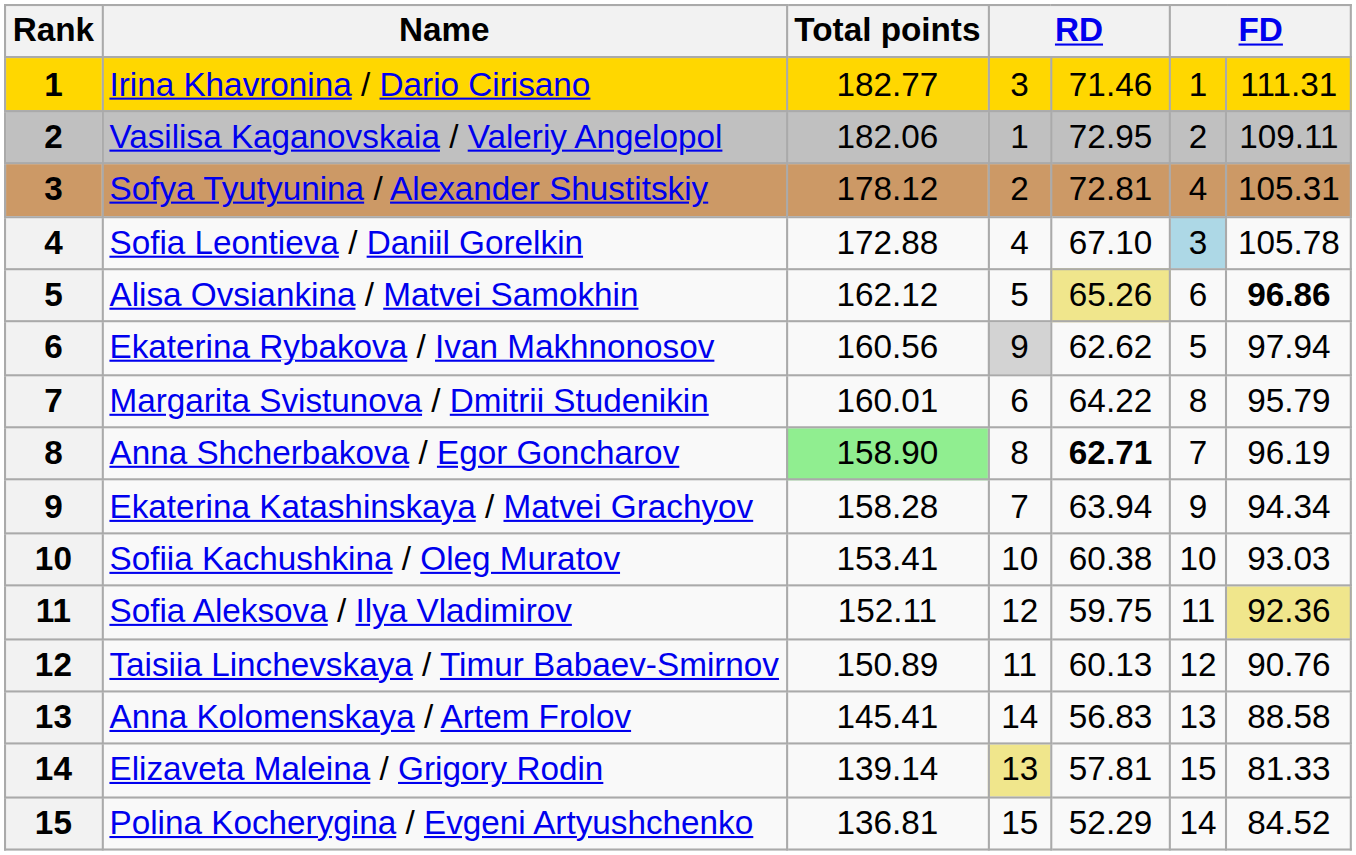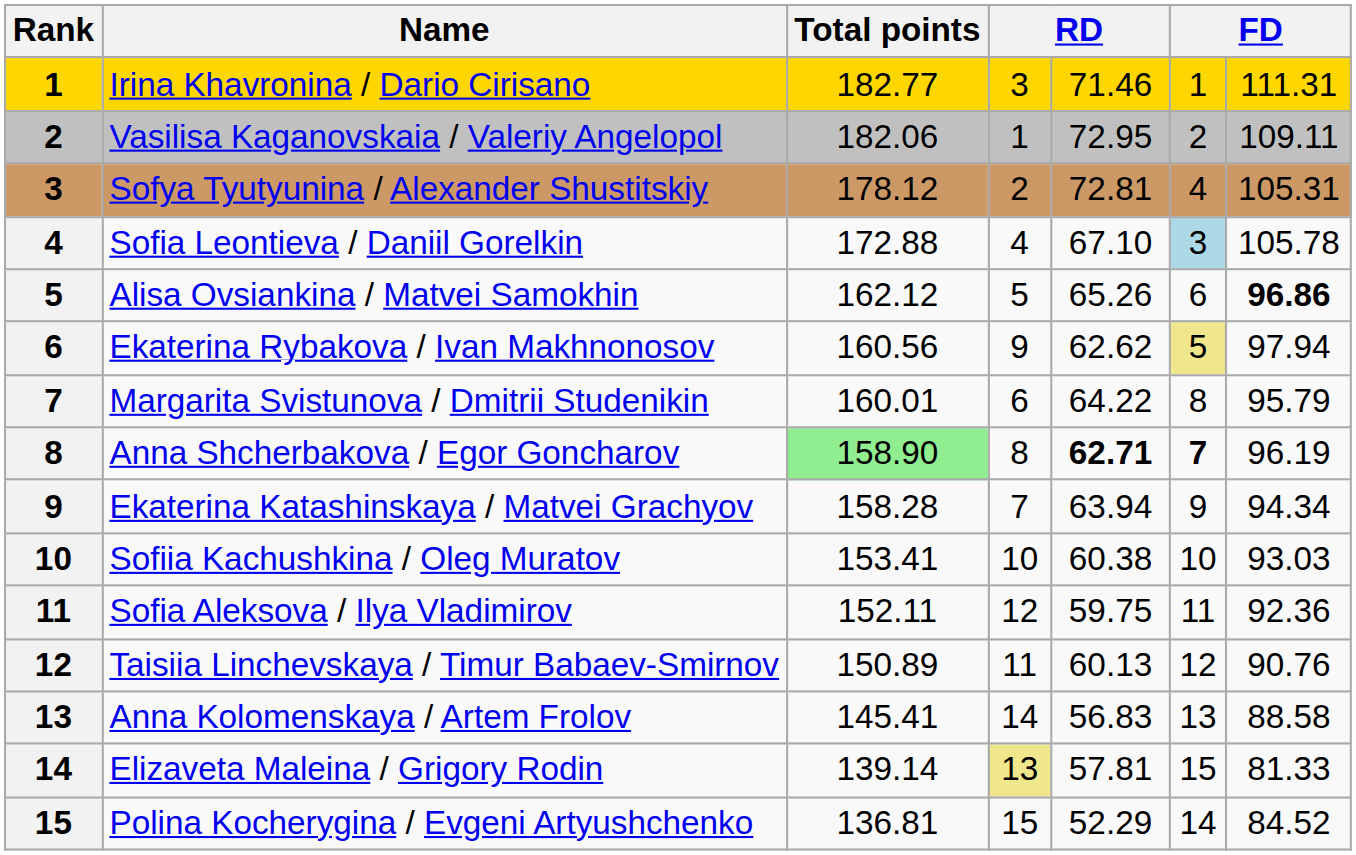(1111, 294) khaki background -> (1111, 294) no background
(1020, 347) lightgrey background -> (1020, 347) no background
(1198, 347) no background -> (1198, 347) khaki background
(1198, 453) normal -> (1198, 453) bold
(1289, 611) khaki background -> (1289, 611) no background
